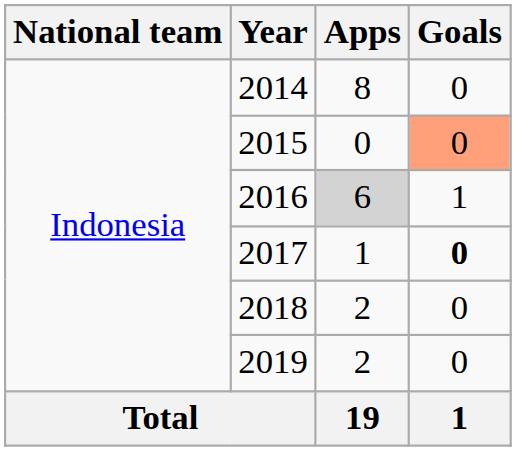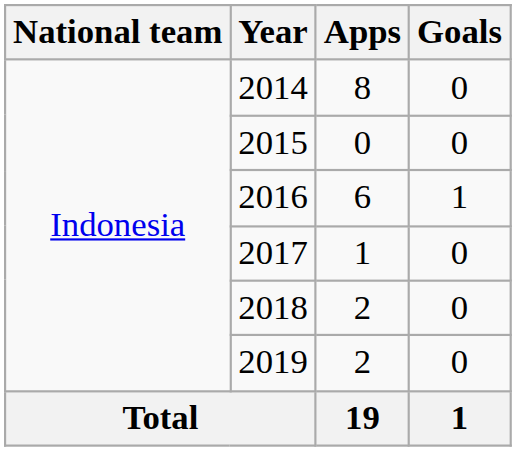(459, 142) lightsalmon background -> (459, 142) no background
(362, 197) lightgrey background -> (362, 197) no background
(459, 252) bold -> (459, 252) normal
